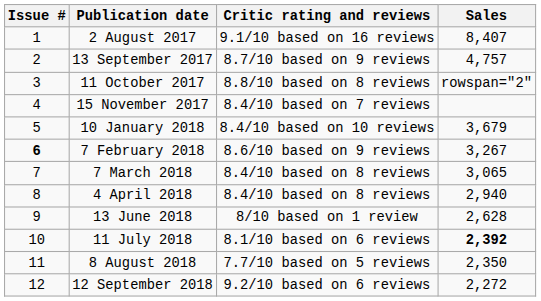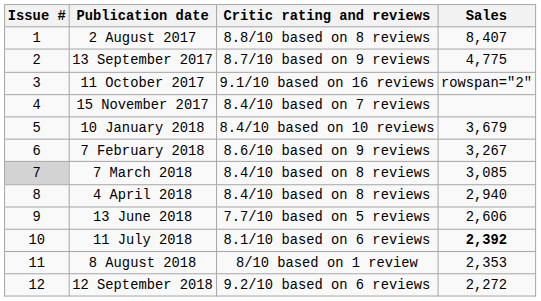(327, 38) 9.1/10 based on 16 reviews -> (327, 38) 8.8/10 based on 8 reviews
(486, 61) 4,757 -> (486, 61) 4,775
(327, 83) 8.8/10 based on 8 reviews -> (327, 83) 9.1/10 based on 16 reviews
(37, 151) bold -> (37, 151) normal
(37, 173) no background -> (37, 173) lightgrey background
(486, 173) 3,065 -> (486, 173) 3,085
(327, 218) 8/10 based on 1 review -> (327, 218) 7.7/10 based on 5 reviews
(486, 218) 2,628 -> (486, 218) 2,606
(327, 263) 7.7/10 based on 5 reviews -> (327, 263) 8/10 based on 1 review
(486, 263) 2,350 -> (486, 263) 2,353
